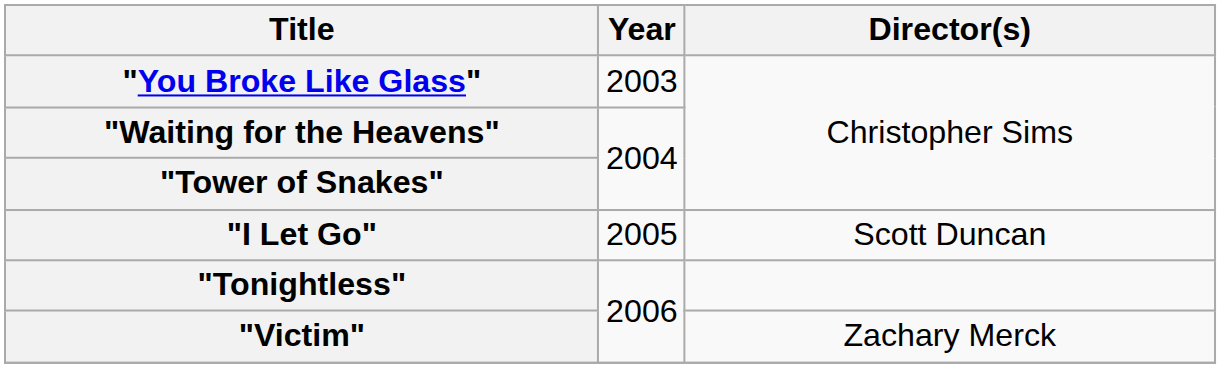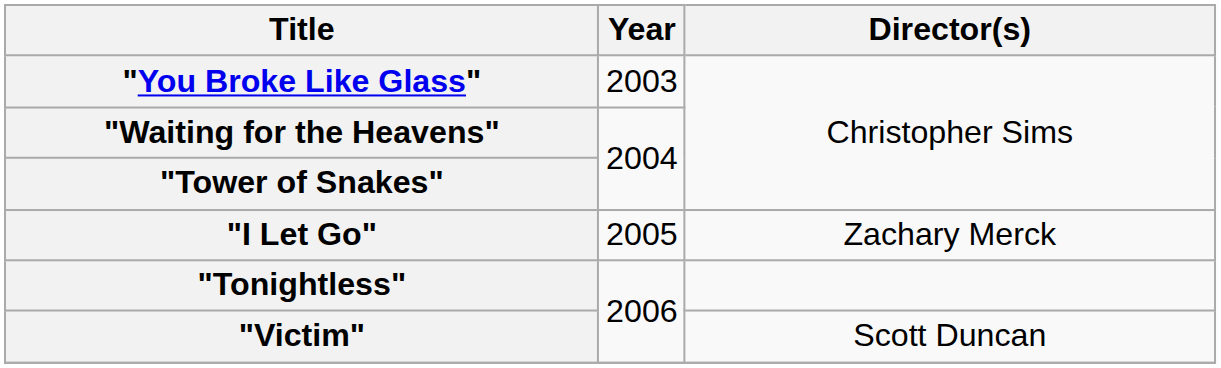(950, 234) Scott Duncan -> (950, 234) Zachary Merck
(950, 336) Zachary Merck -> (950, 336) Scott Duncan
